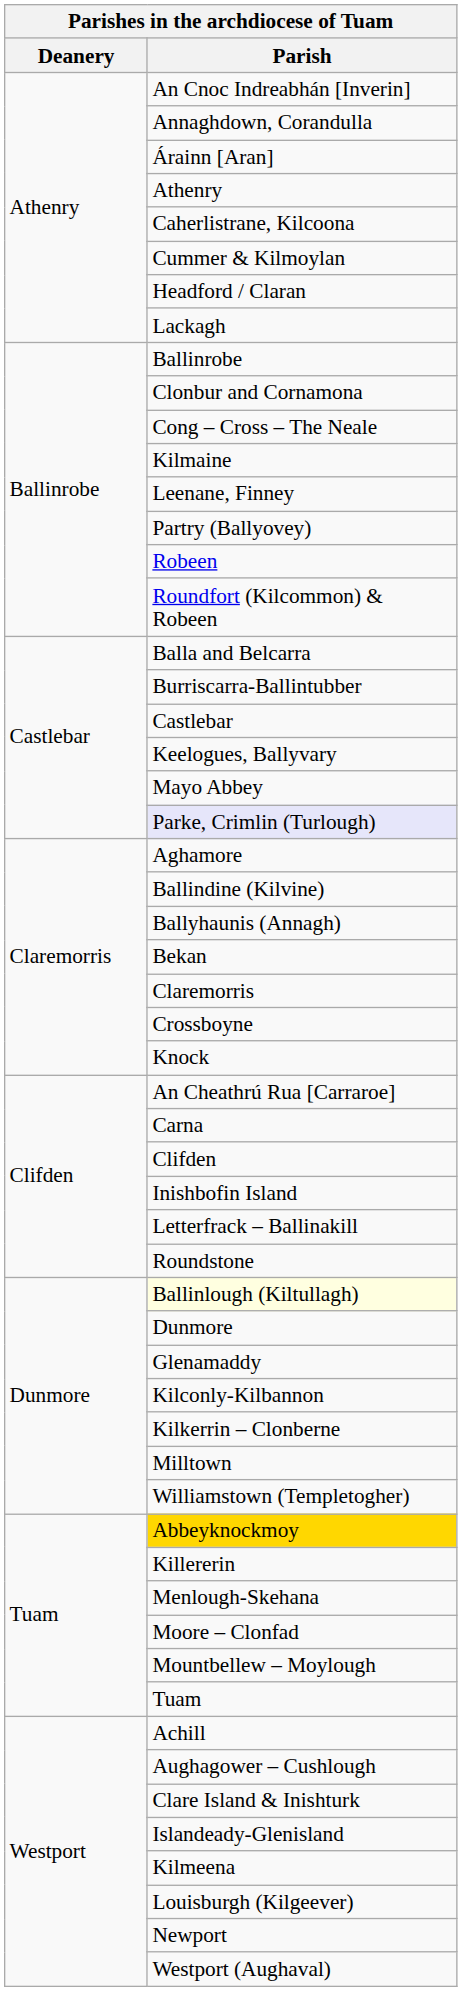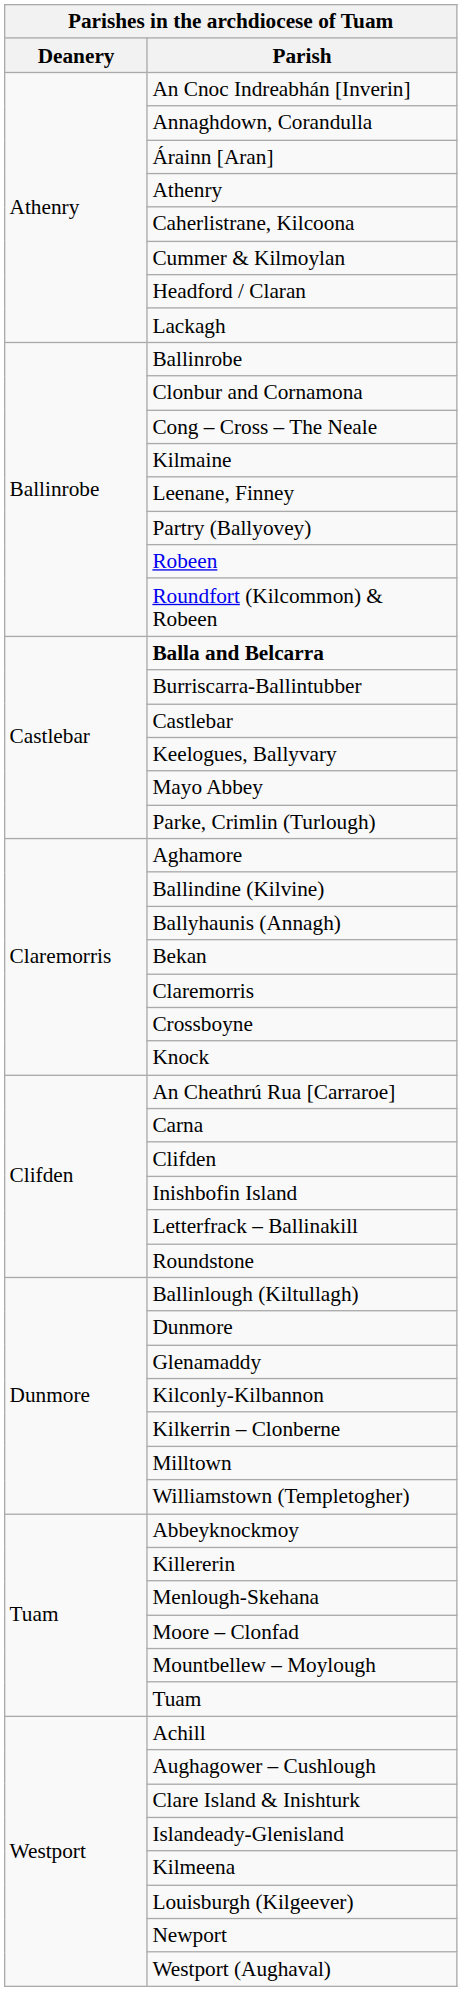(232, 652) normal -> (238, 652) bold
(264, 821) lavender background -> (264, 821) no background
(256, 1294) lightyellow background -> (256, 1294) no background
(226, 1530) gold background -> (226, 1530) no background
